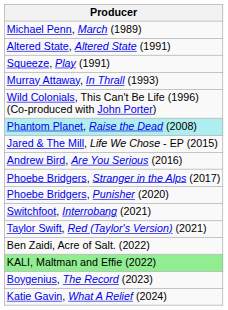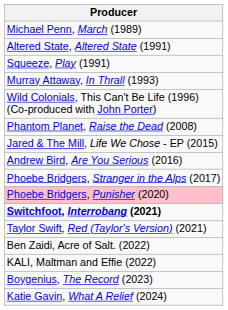(102, 127) paleturquoise background -> (102, 127) no background
(88, 195) no background -> (88, 195) pink background
(79, 212) normal -> (84, 212) bold
(81, 263) lightgreen background -> (81, 263) no background
